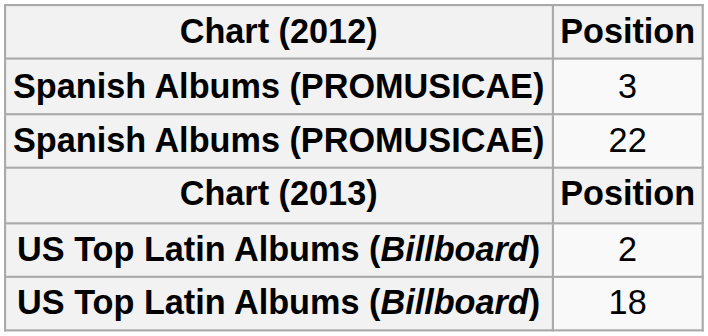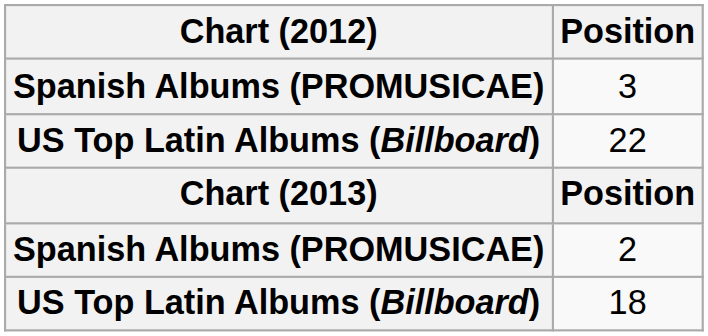(279, 140) Spanish Albums (PROMUSICAE) -> (279, 140) US Top Latin Albums (Billboard)
(279, 248) US Top Latin Albums (Billboard) -> (279, 248) Spanish Albums (PROMUSICAE)
